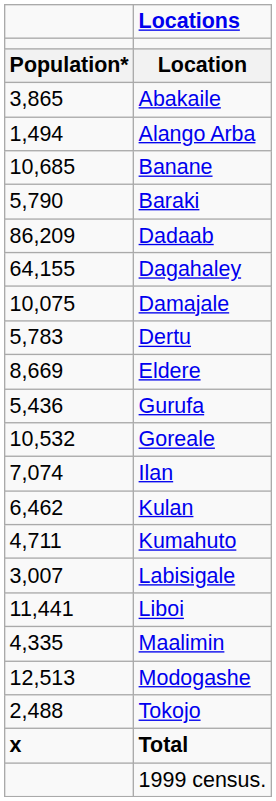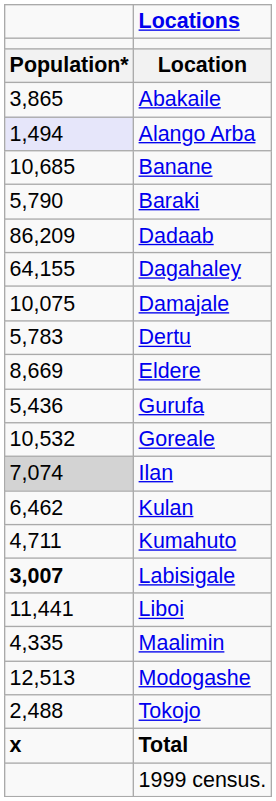(36, 133) no background -> (36, 133) lavender background
(36, 473) no background -> (36, 473) lightgrey background
(36, 575) normal -> (36, 575) bold
